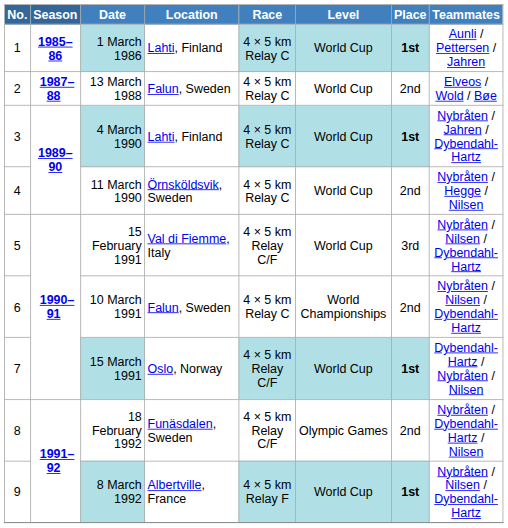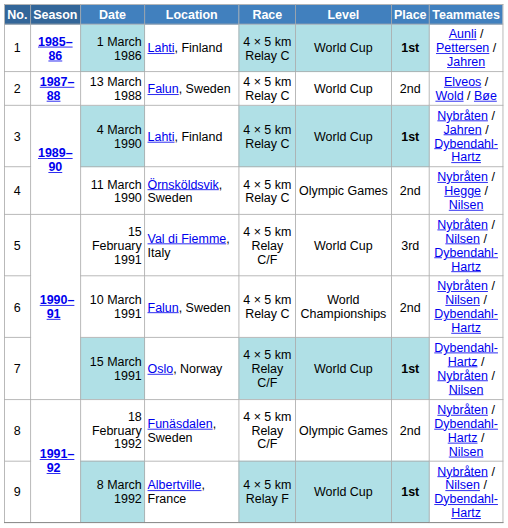(343, 191) World Cup -> (343, 191) Olympic Games
